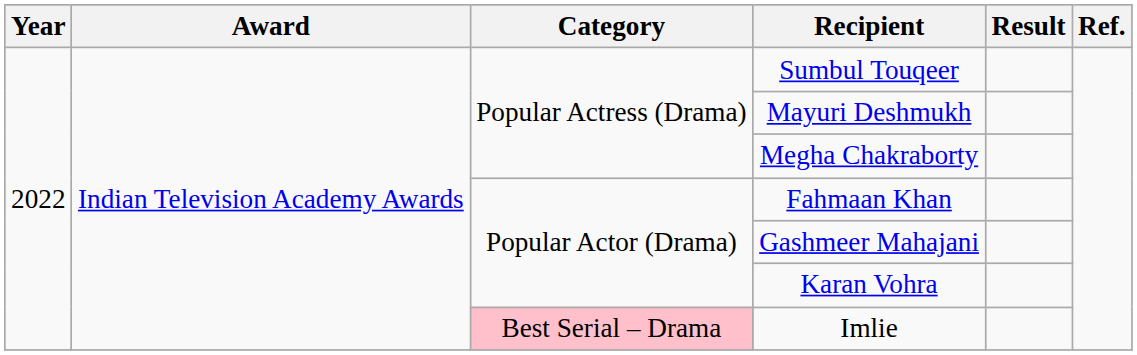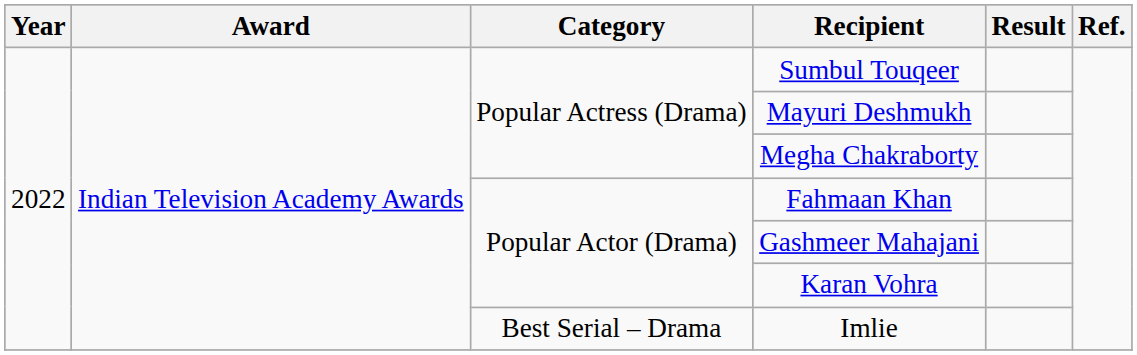(611, 328) pink background -> (611, 328) no background
